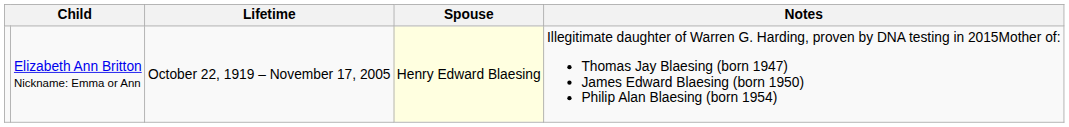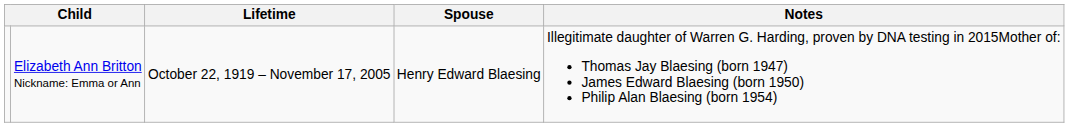(469, 74) lightyellow background -> (469, 74) no background
